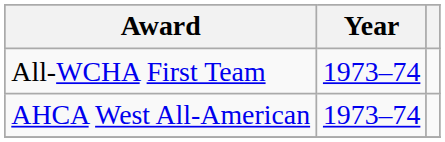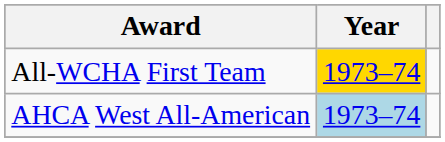(372, 70) no background -> (372, 70) gold background
(372, 114) no background -> (372, 114) lightblue background
